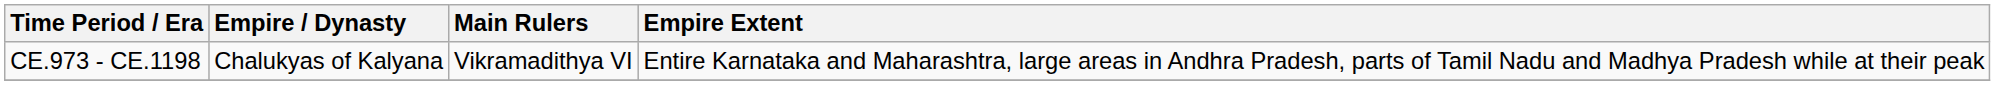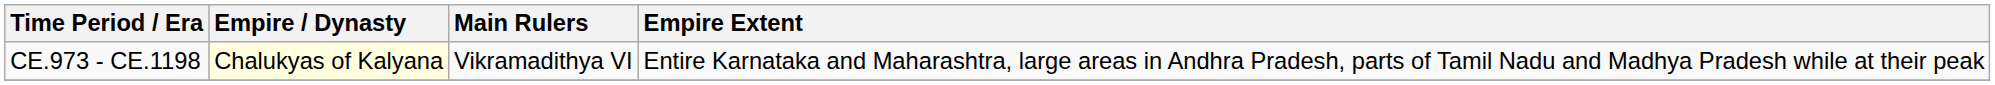(329, 60) no background -> (329, 60) lightyellow background
